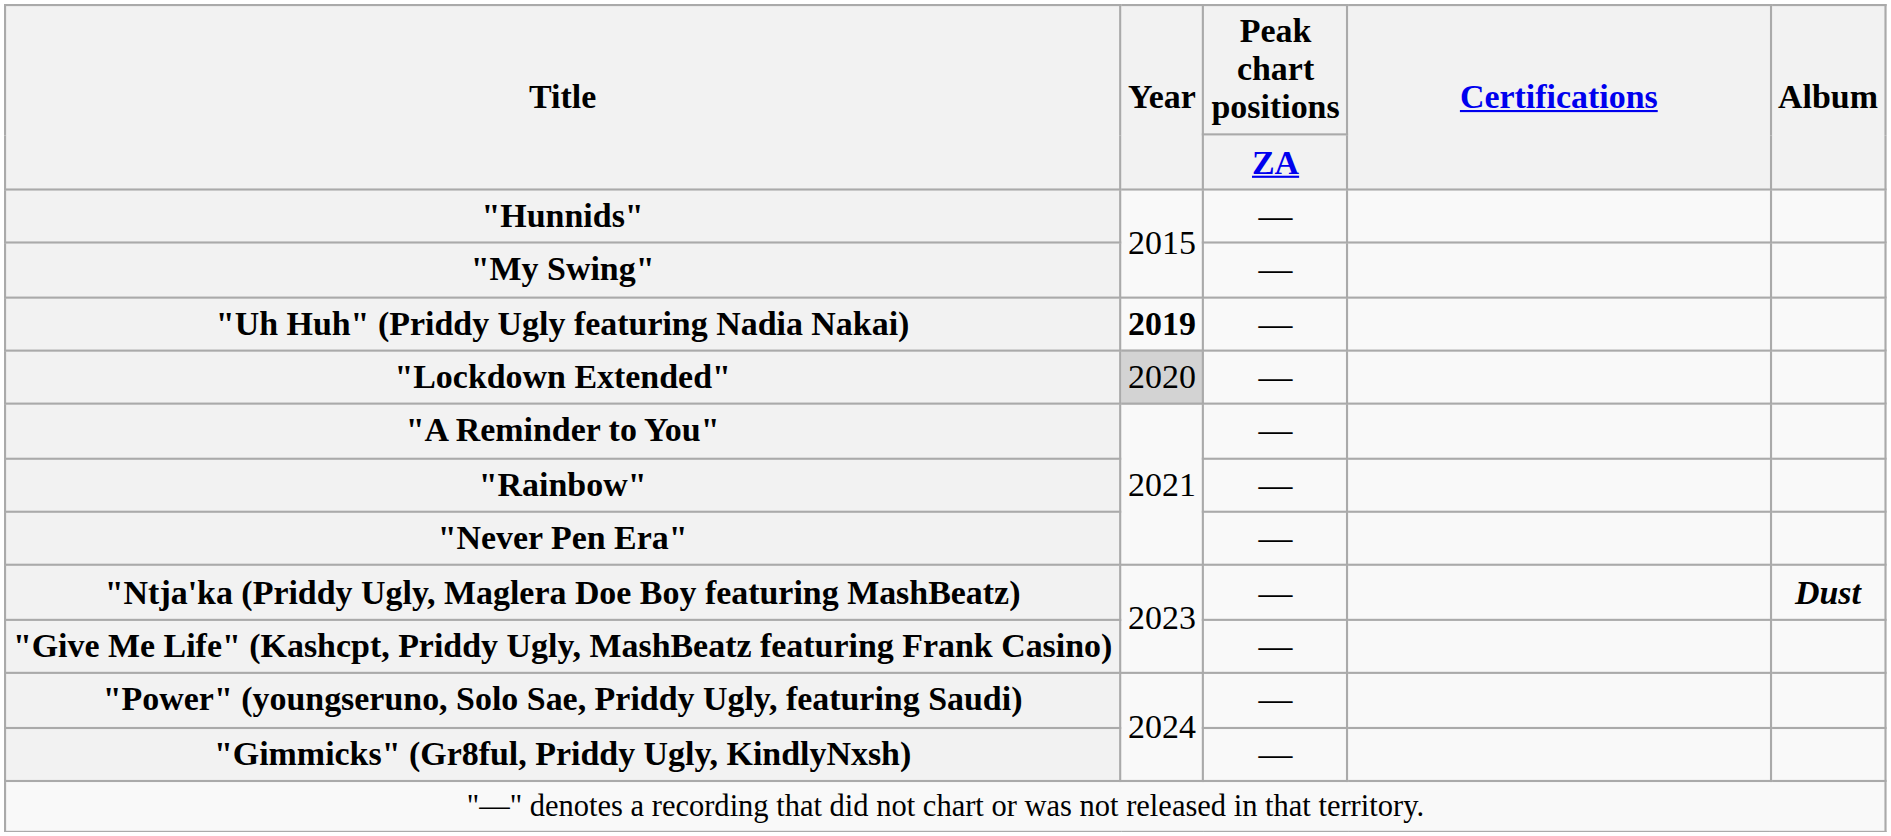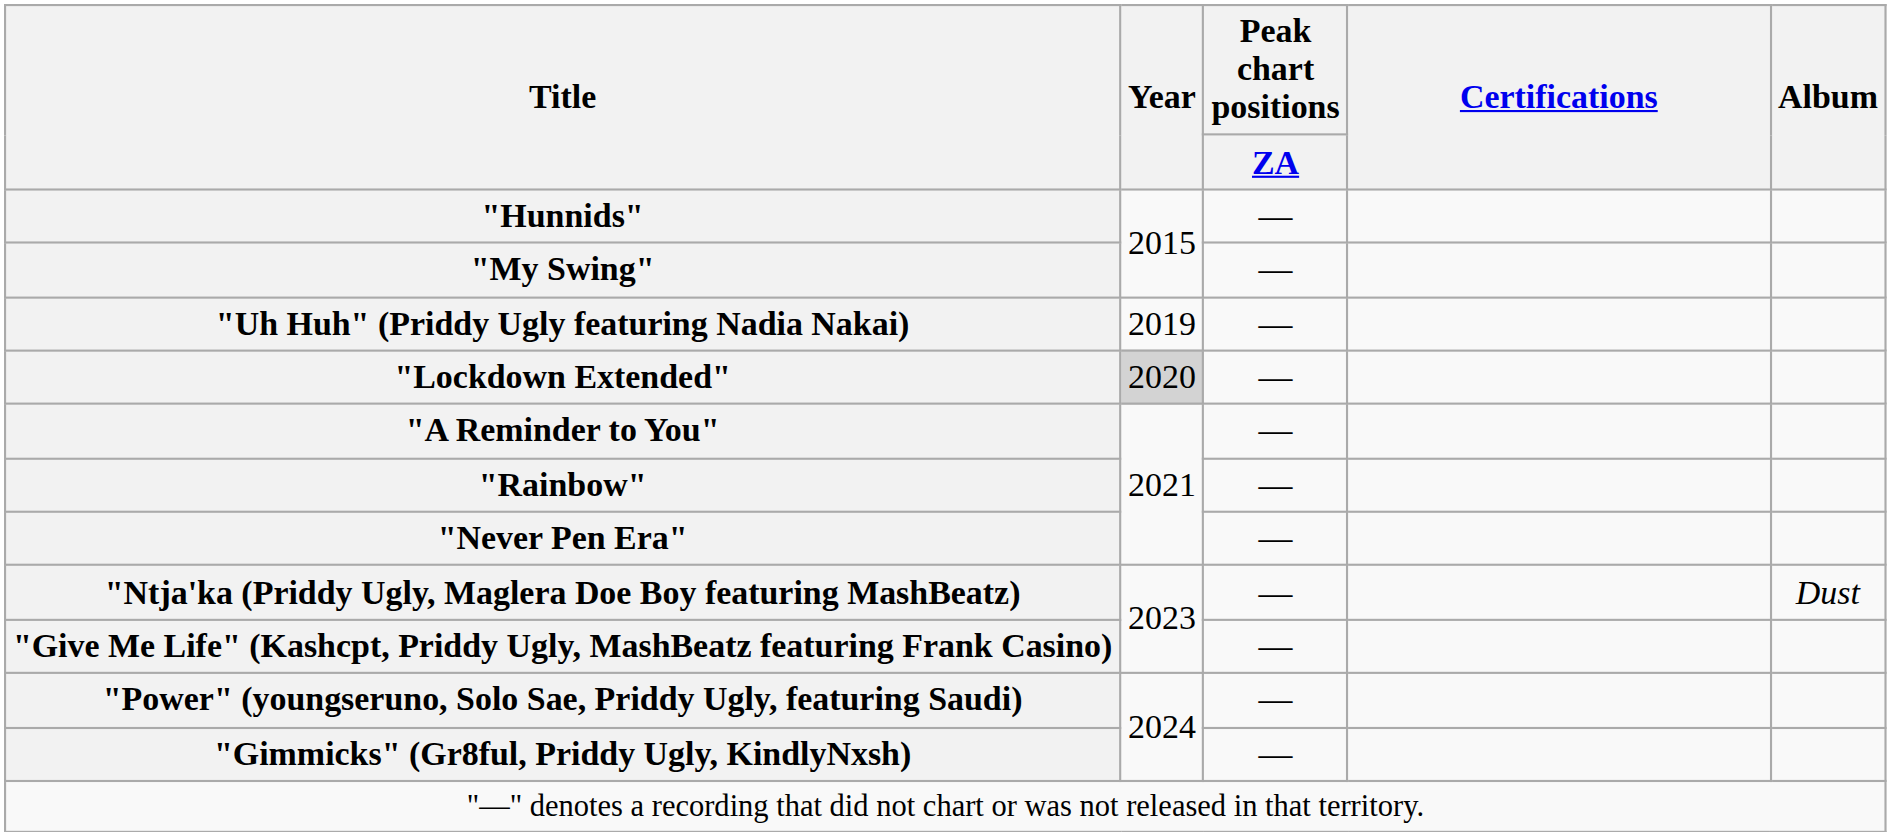(1162, 322) bold -> (1162, 322) normal
(1828, 591) bold -> (1828, 591) normal
